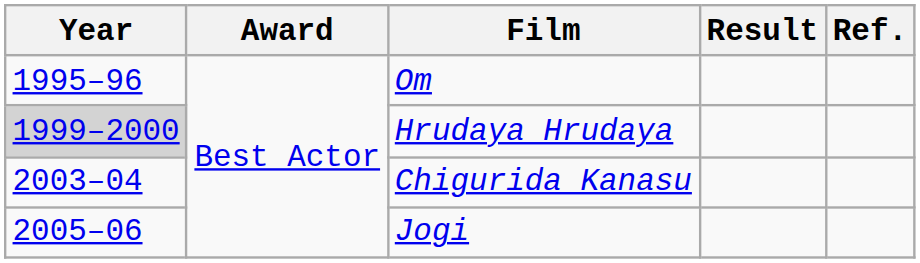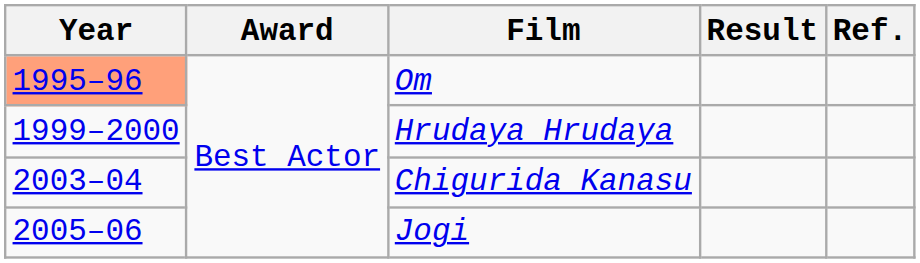(78, 81) no background -> (78, 81) lightsalmon background
(96, 131) lightgrey background -> (96, 131) no background
